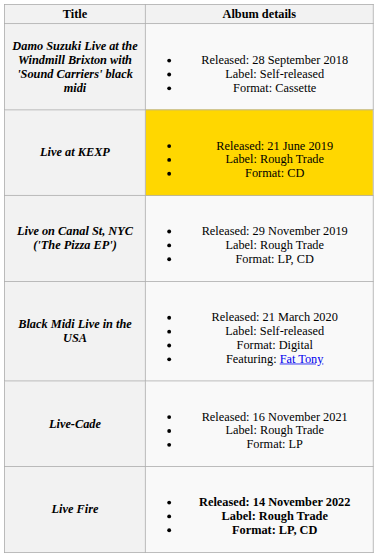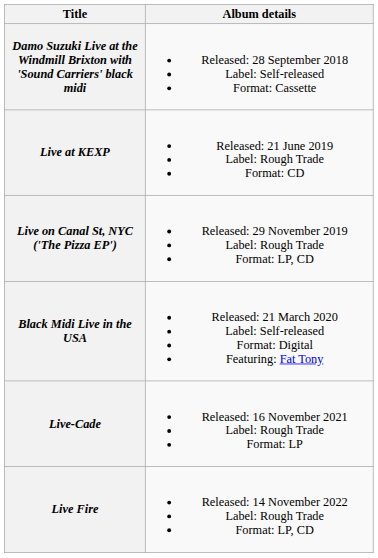(259, 159) gold background -> (259, 159) no background
(259, 516) bold -> (259, 516) normal
